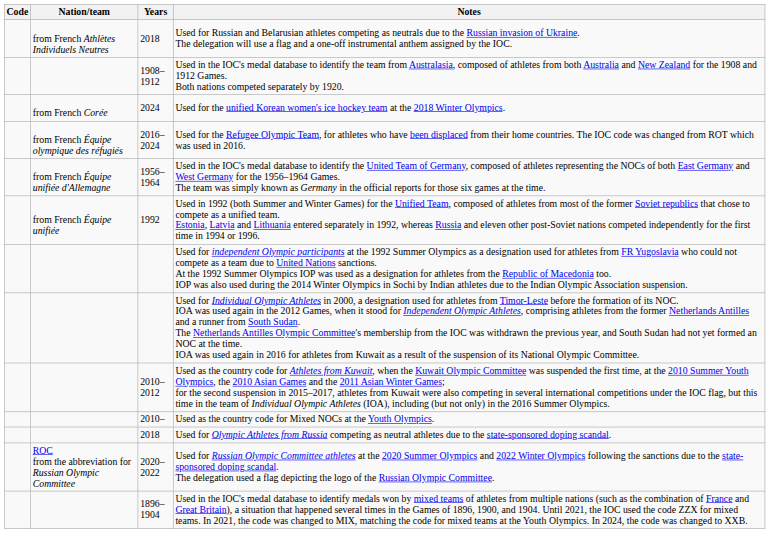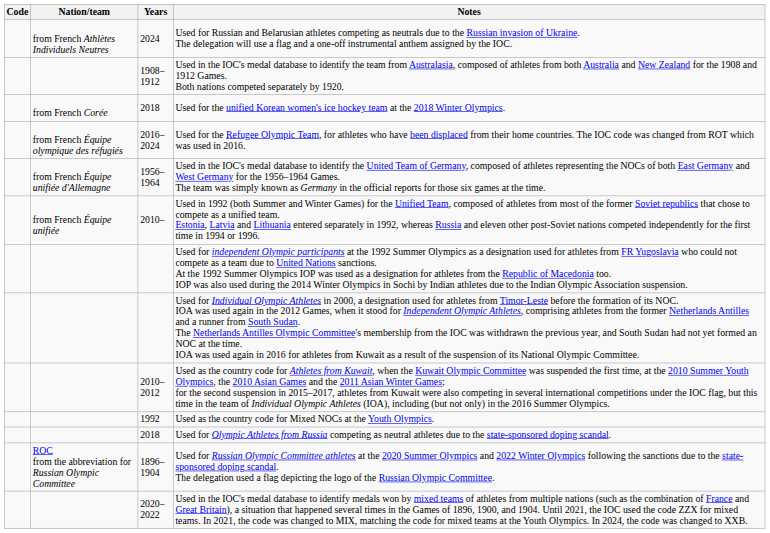(150, 38) 2018 -> (150, 38) 2024
(150, 108) 2024 -> (150, 108) 2018
(150, 220) 1992 -> (152, 220) 2010–
(152, 419) 2010– -> (150, 419) 1992
(152, 466) 2020–2022 -> (152, 466) 1896–1904
(152, 509) 1896–1904 -> (152, 509) 2020–2022
